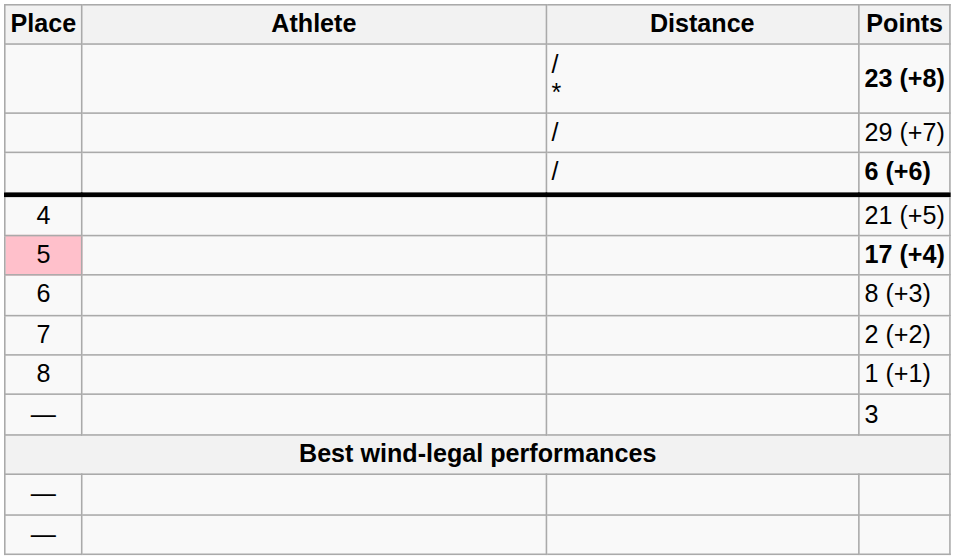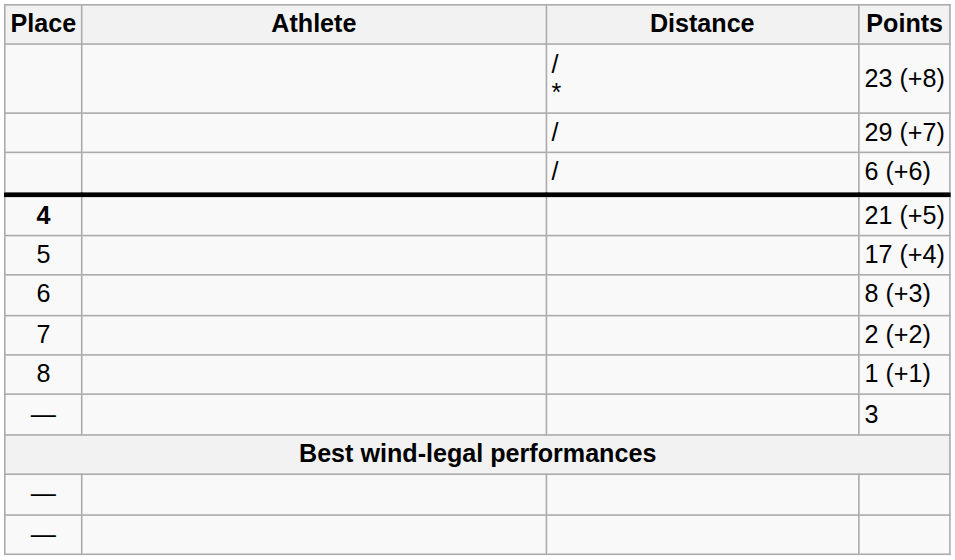(905, 78) bold -> (905, 78) normal
(898, 172) bold -> (898, 172) normal
(43, 215) normal -> (43, 215) bold
(43, 255) pink background -> (43, 255) no background
(905, 255) bold -> (905, 255) normal
